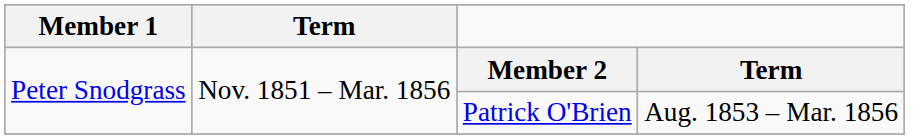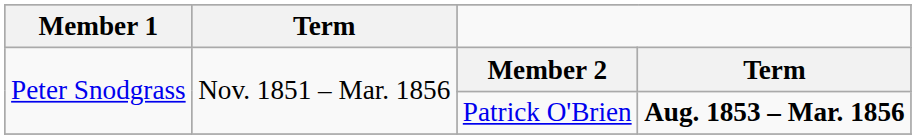(771, 112) normal -> (774, 112) bold
